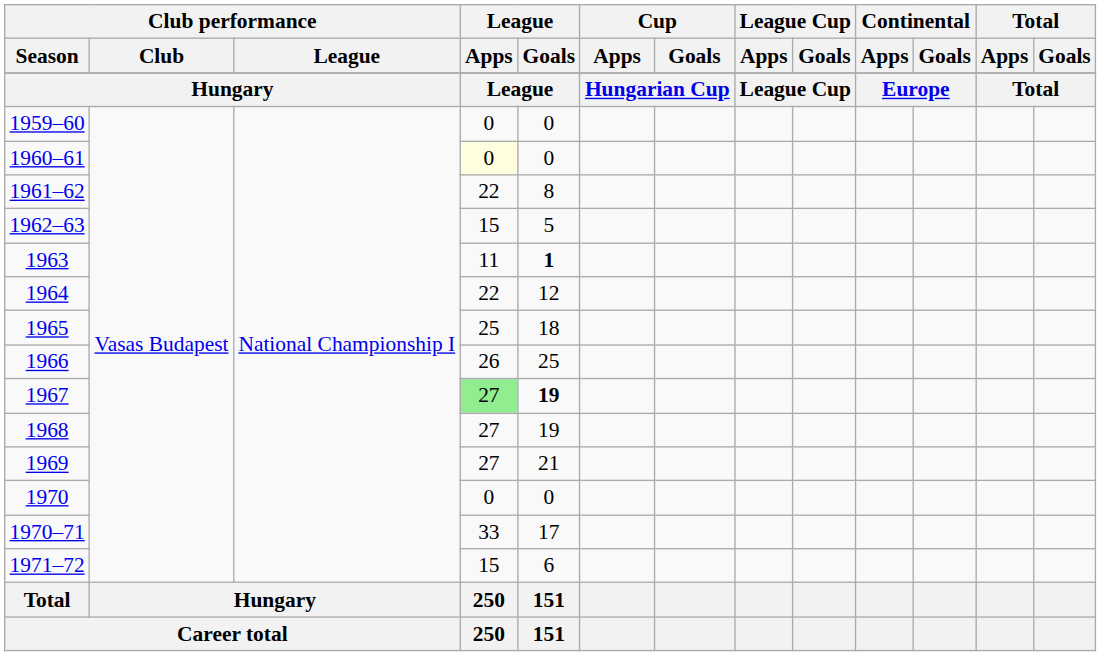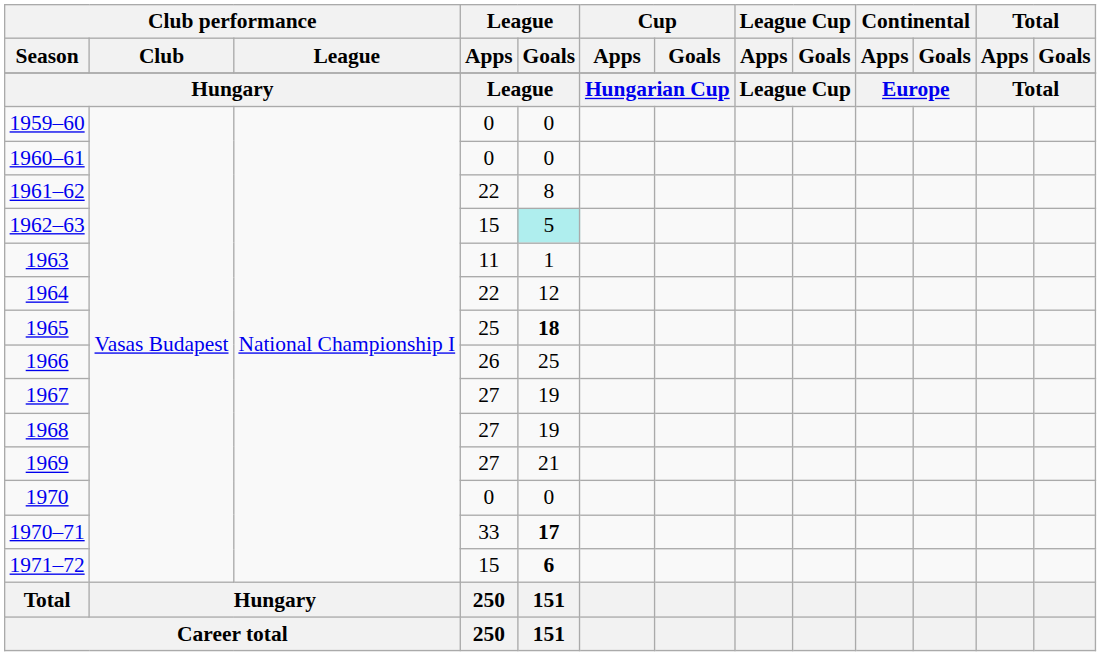(489, 157) lightyellow background -> (489, 157) no background
(549, 225) no background -> (549, 225) paleturquoise background
(549, 259) bold -> (549, 259) normal
(549, 327) normal -> (549, 327) bold
(489, 395) lightgreen background -> (489, 395) no background
(549, 395) bold -> (549, 395) normal
(549, 531) normal -> (549, 531) bold
(549, 565) normal -> (549, 565) bold
